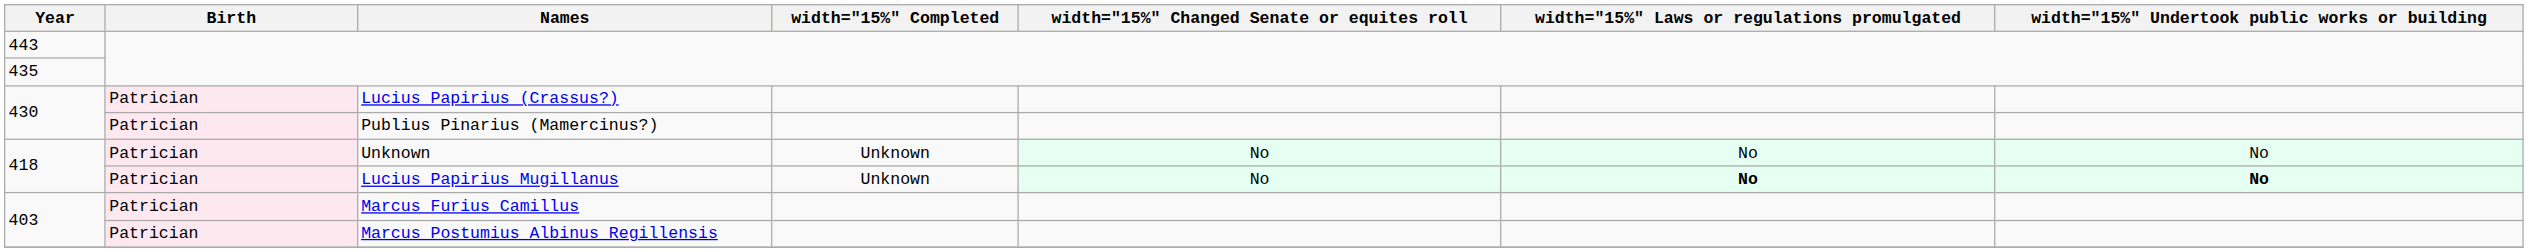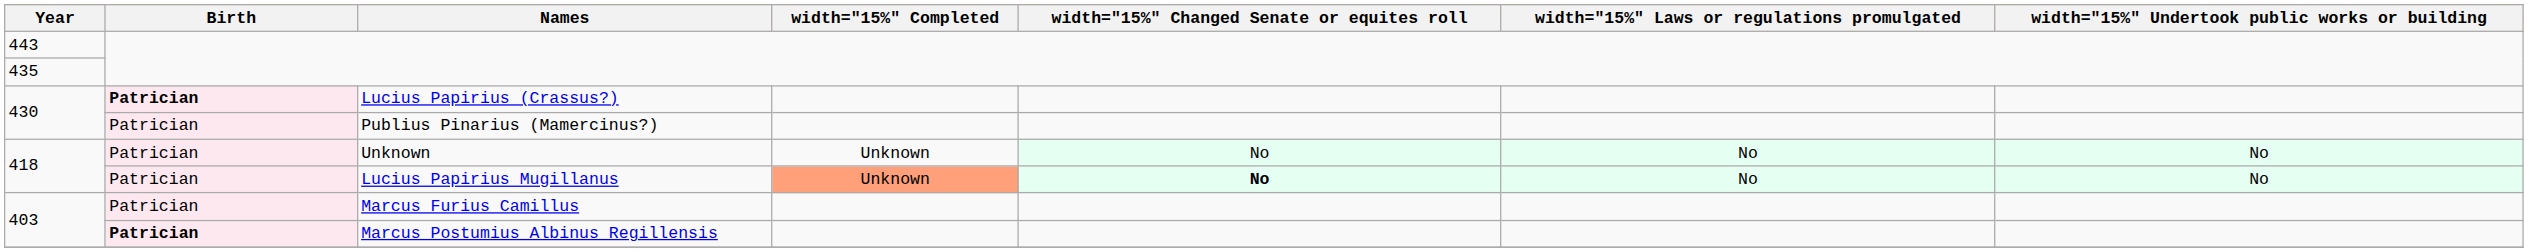(154, 99) normal -> (154, 99) bold
(895, 180) no background -> (895, 180) lightsalmon background
(1260, 180) normal -> (1260, 180) bold
(1748, 180) bold -> (1748, 180) normal
(2259, 180) bold -> (2259, 180) normal
(154, 233) normal -> (154, 233) bold
